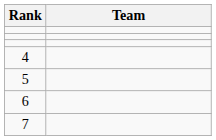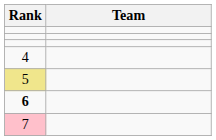(25, 79) no background -> (25, 79) khaki background
(25, 102) normal -> (25, 102) bold
(25, 124) no background -> (25, 124) pink background
